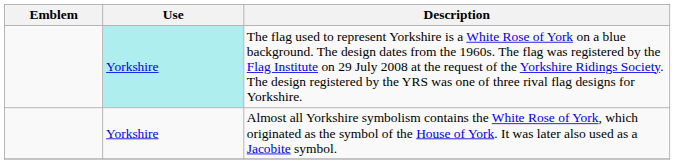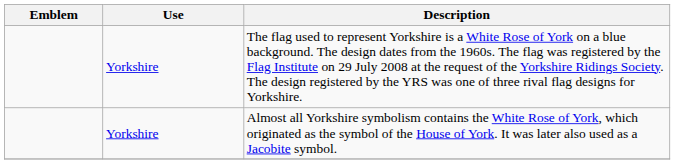(132, 66) paleturquoise background -> (132, 66) no background
